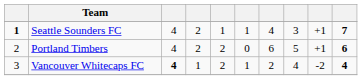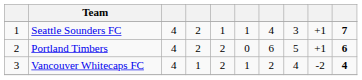(17, 30) bold -> (17, 30) normal
(174, 65) bold -> (174, 65) normal
